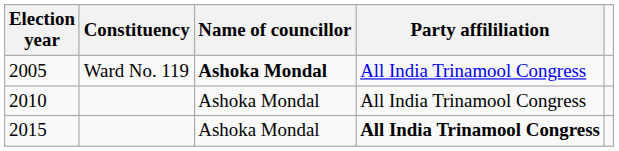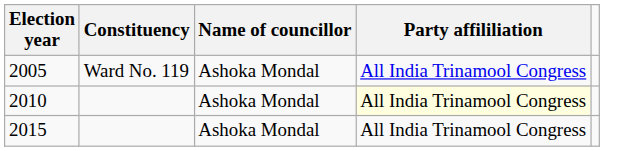(263, 70) bold -> (259, 70) normal
(473, 100) no background -> (473, 100) lightyellow background
(480, 130) bold -> (473, 130) normal
